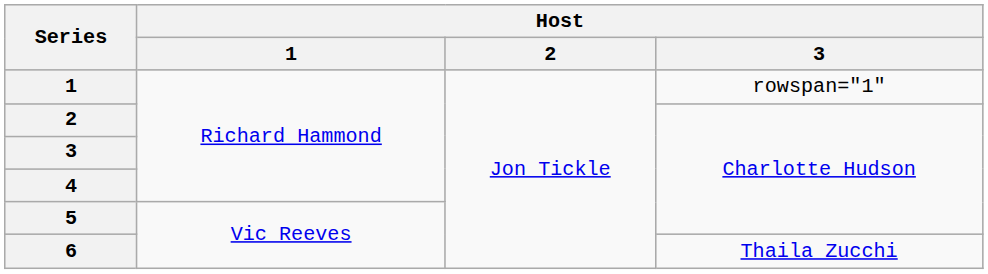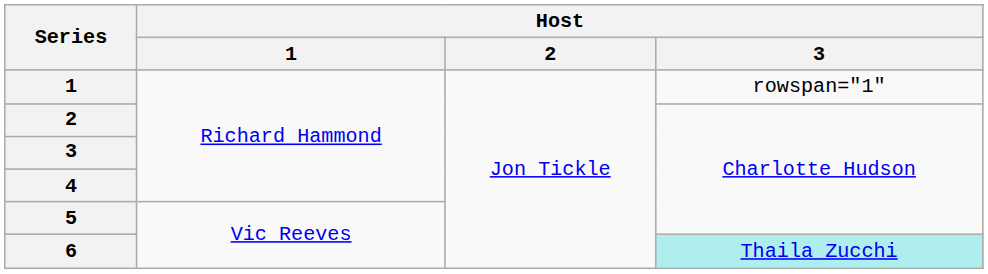(819, 251) no background -> (819, 251) paleturquoise background
